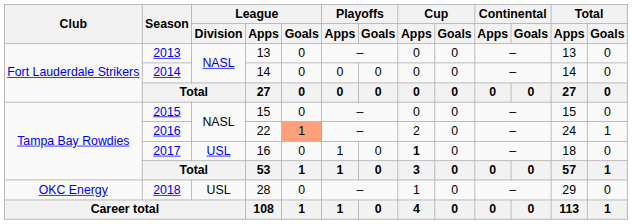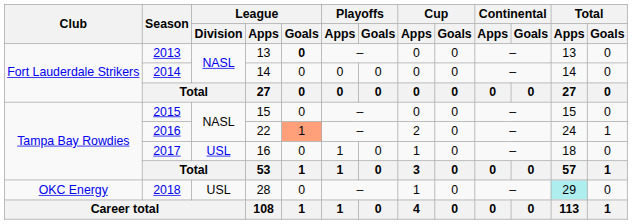(302, 53) normal -> (302, 53) bold
(416, 151) bold -> (416, 151) normal
(569, 190) no background -> (569, 190) paleturquoise background
